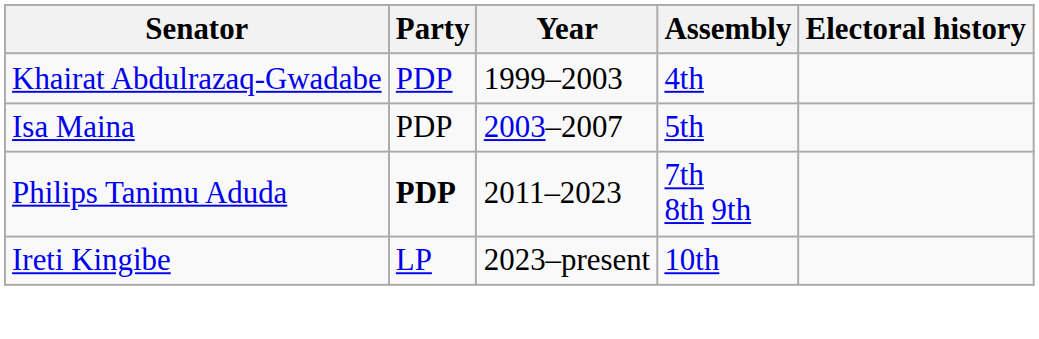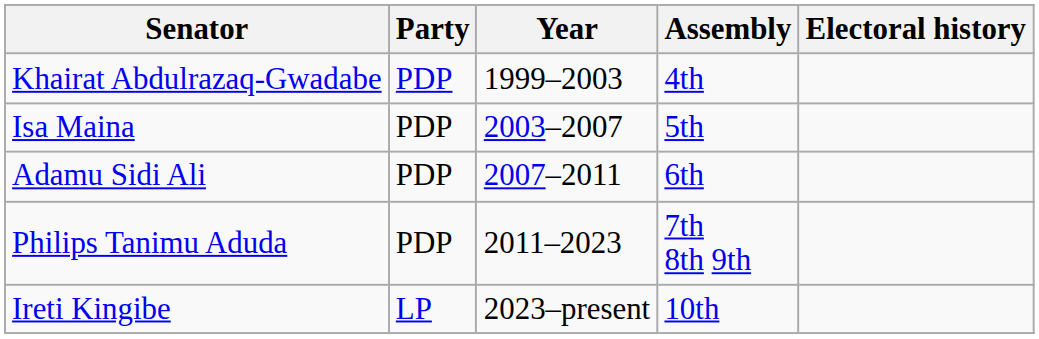+ row: (109, 175)
(426, 193) bold -> (424, 242) normal
